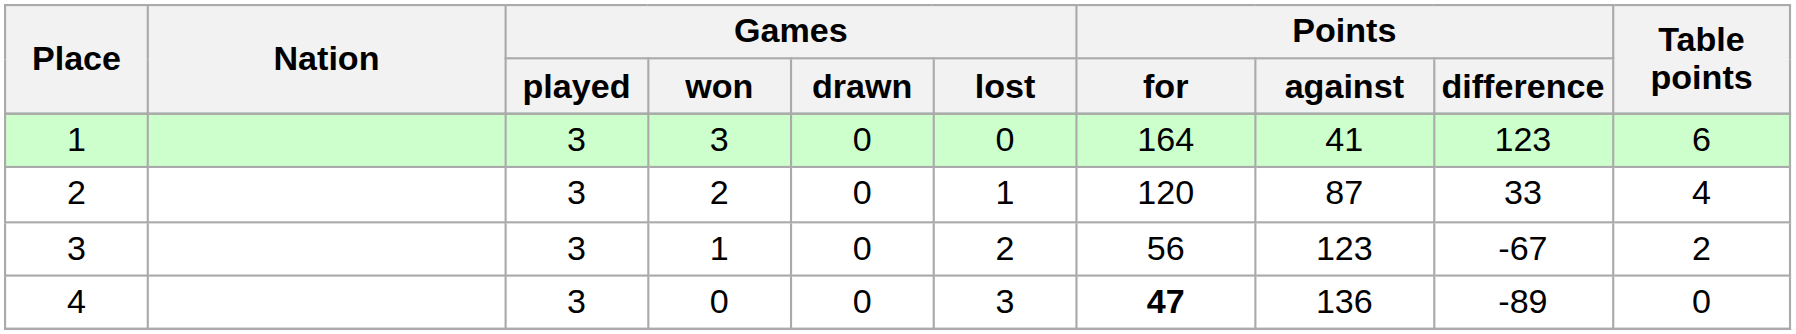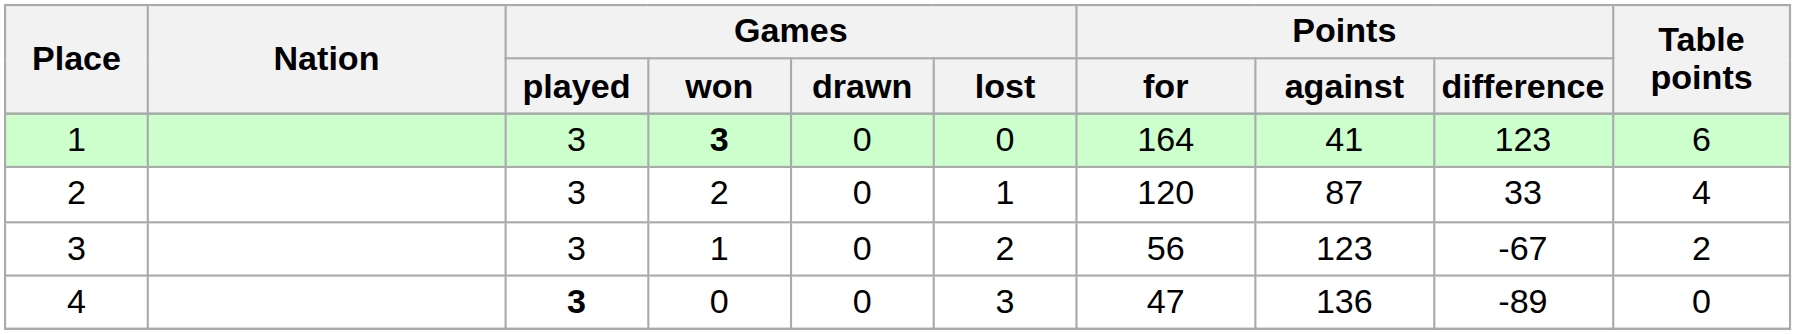(719, 139) normal -> (719, 139) bold
(577, 301) normal -> (577, 301) bold
(1166, 301) bold -> (1166, 301) normal
